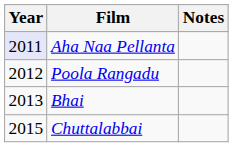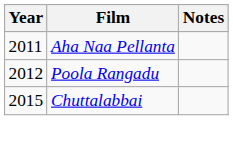(25, 45) lavender background -> (25, 45) no background
- row: (67, 100)
